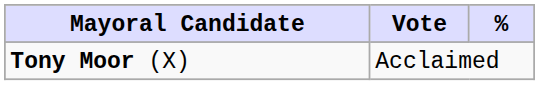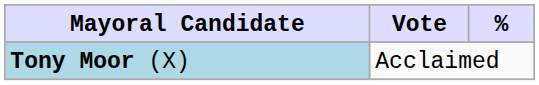(100, 61) no background -> (100, 61) lightblue background
